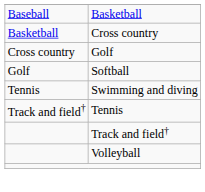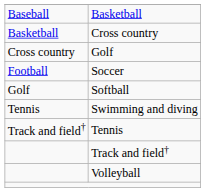+ row: (108, 71)
